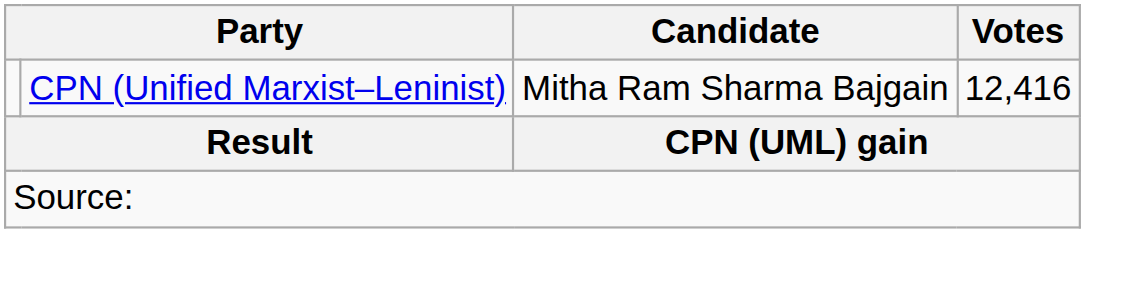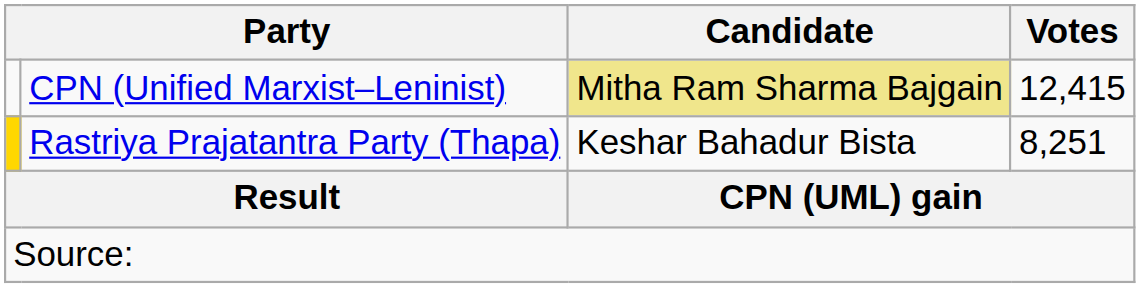(735, 87) no background -> (790, 87) khaki background
(1018, 87) 12,416 -> (1072, 87) 12,415
+ row: (295, 142)
